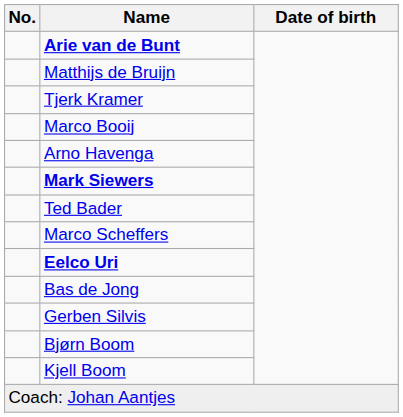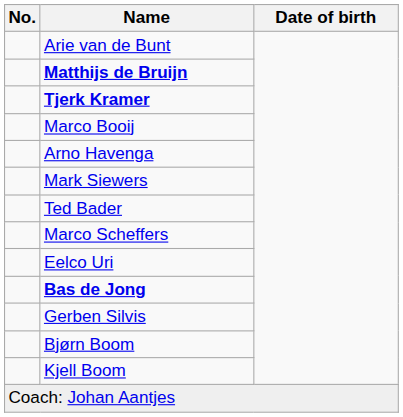(112, 45) bold -> (107, 45) normal
(110, 72) normal -> (116, 72) bold
(93, 99) normal -> (97, 99) bold
(99, 180) bold -> (96, 180) normal
(81, 262) bold -> (79, 262) normal
(92, 289) normal -> (95, 289) bold
